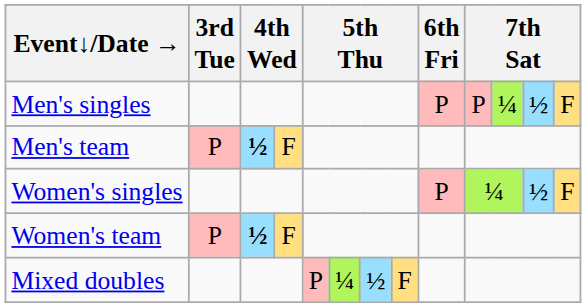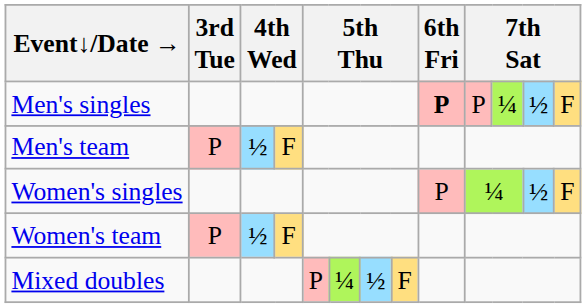(442, 103) normal -> (442, 103) bold
(258, 147) bold -> (258, 147) normal
(258, 235) bold -> (258, 235) normal
